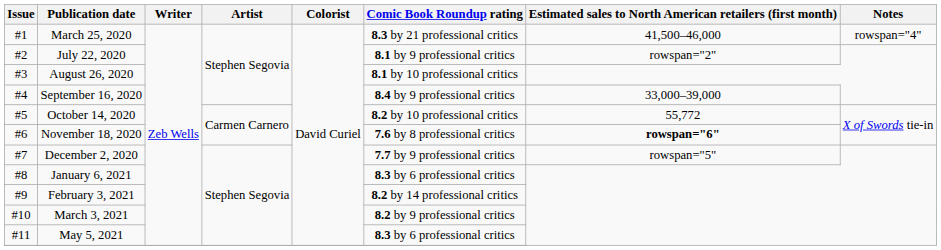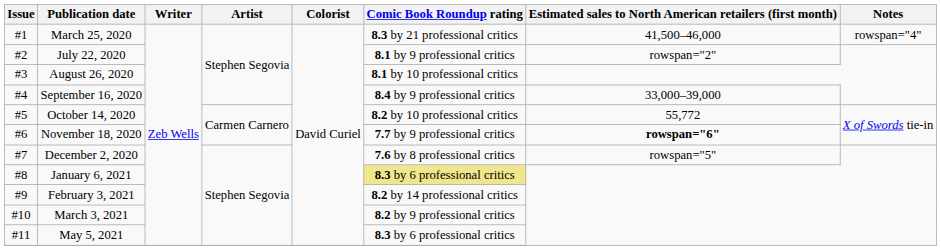(445, 134) 7.6 by 8 professional critics -> (445, 134) 7.7 by 9 professional critics
(445, 154) 7.7 by 9 professional critics -> (445, 154) 7.6 by 8 professional critics
(445, 174) no background -> (445, 174) khaki background
